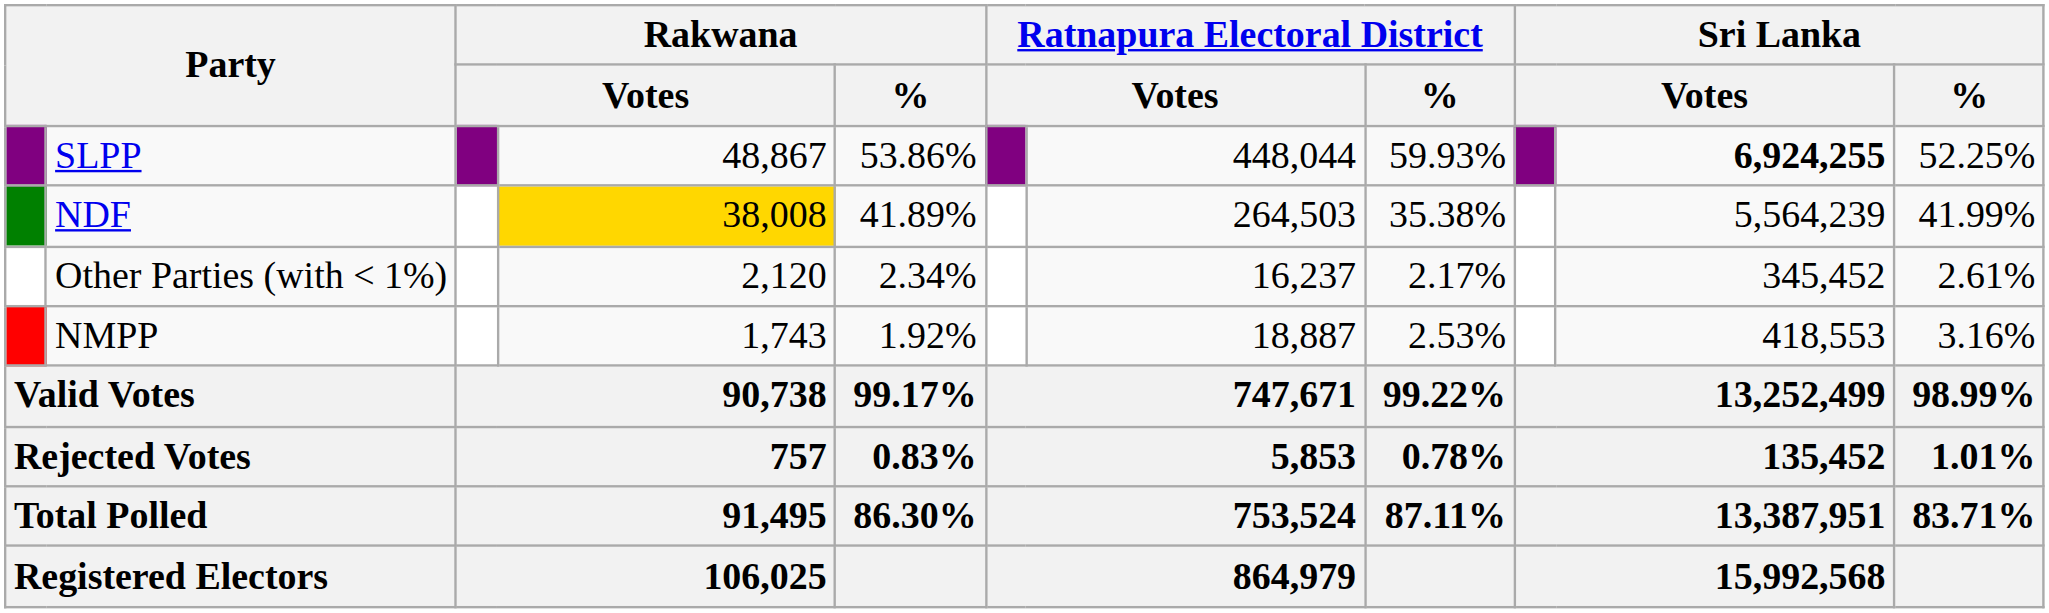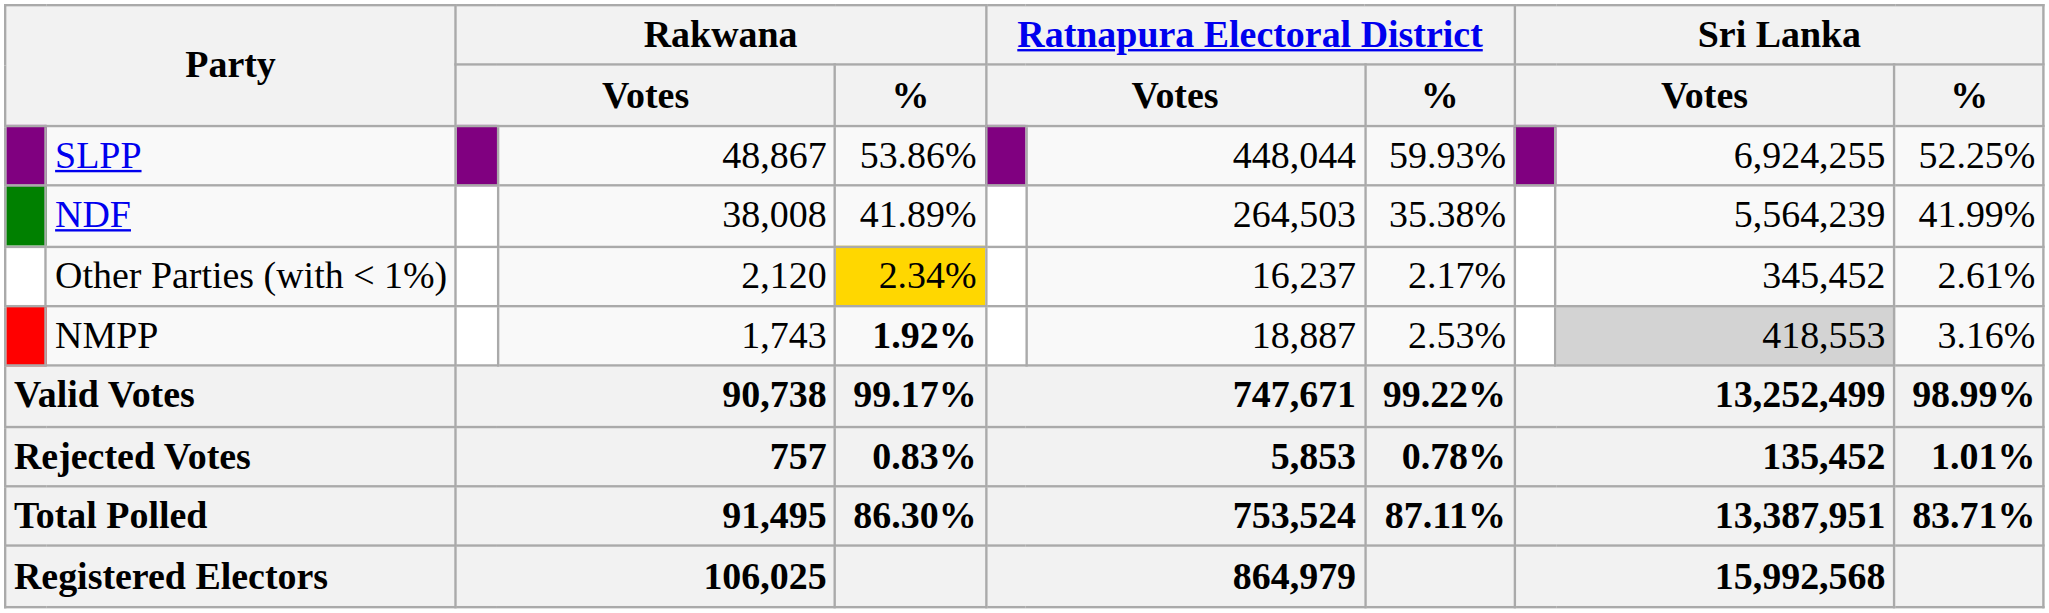(1810, 154) bold -> (1810, 154) normal
(775, 214) gold background -> (775, 214) no background
(928, 275) no background -> (928, 275) gold background
(928, 335) normal -> (924, 335) bold
(1824, 335) no background -> (1824, 335) lightgrey background
